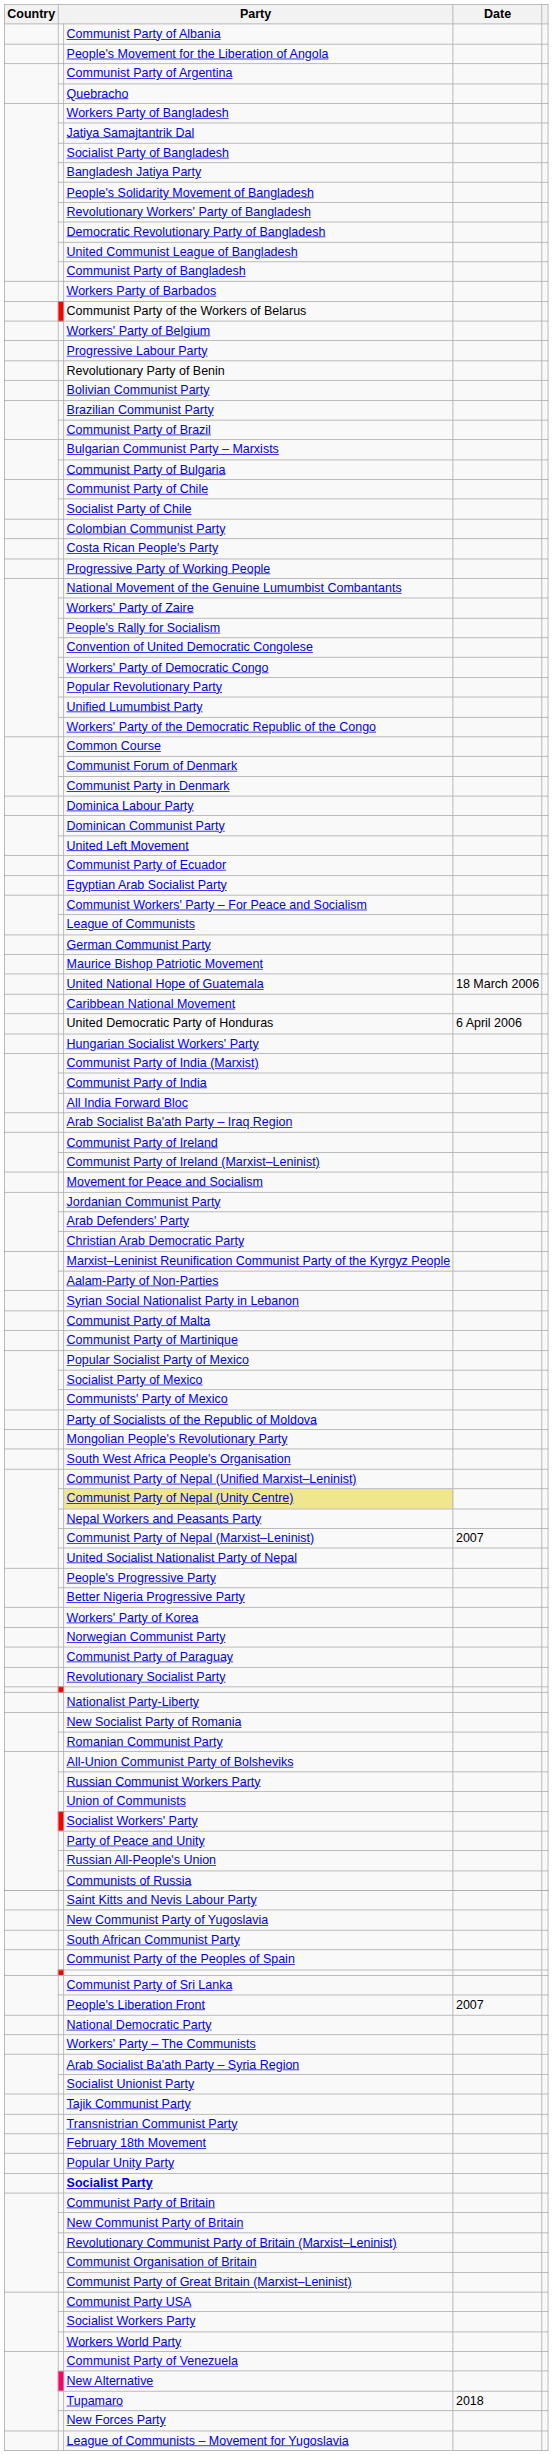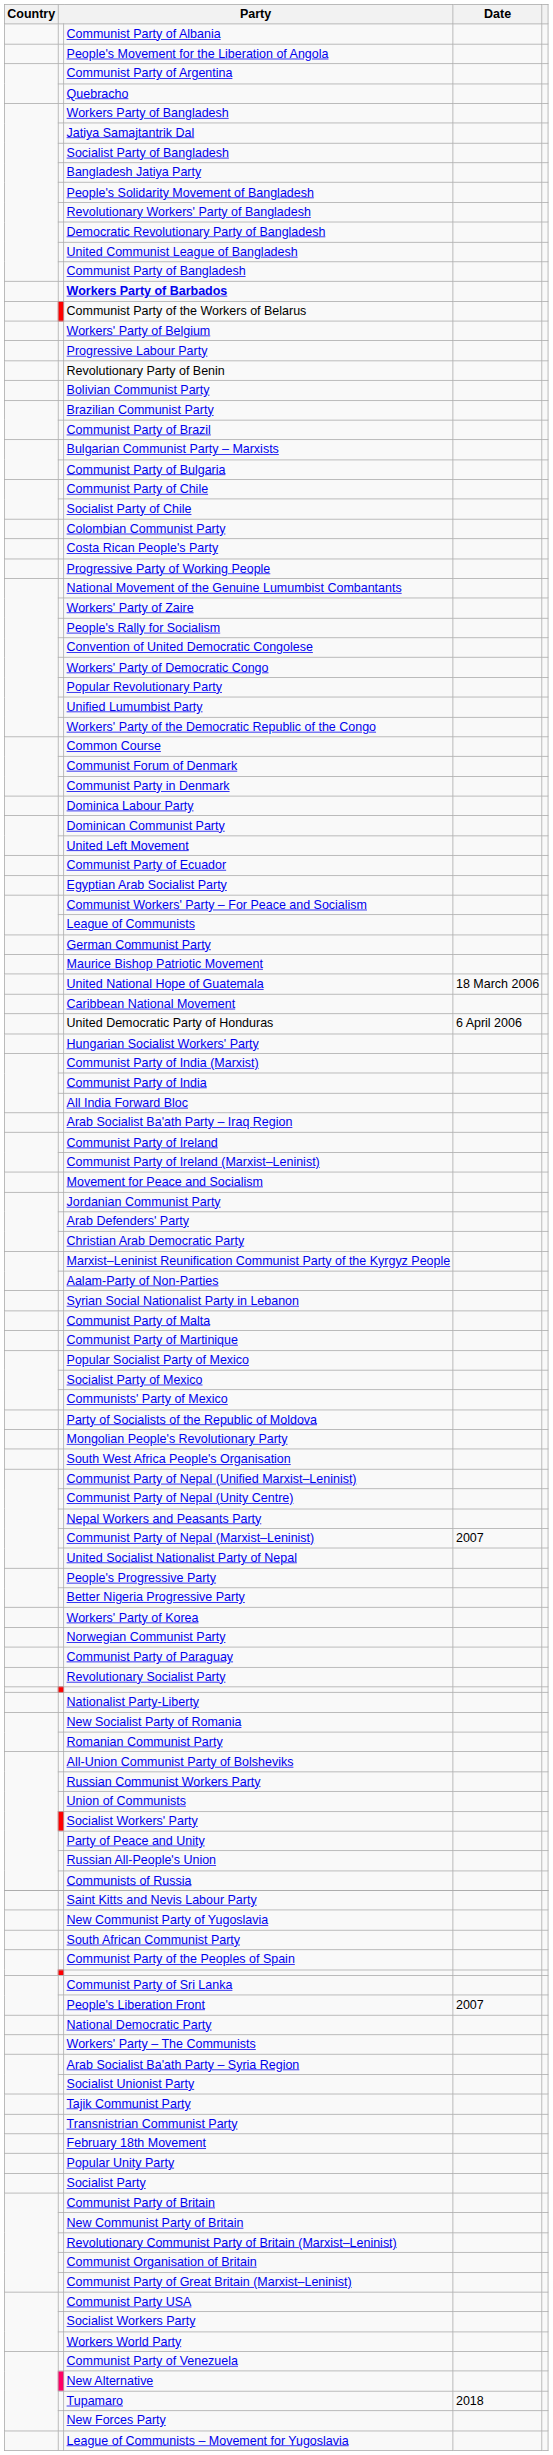(141, 291) normal -> (147, 291) bold
(180, 1498) khaki background -> (180, 1498) no background
(110, 2183) bold -> (106, 2183) normal
